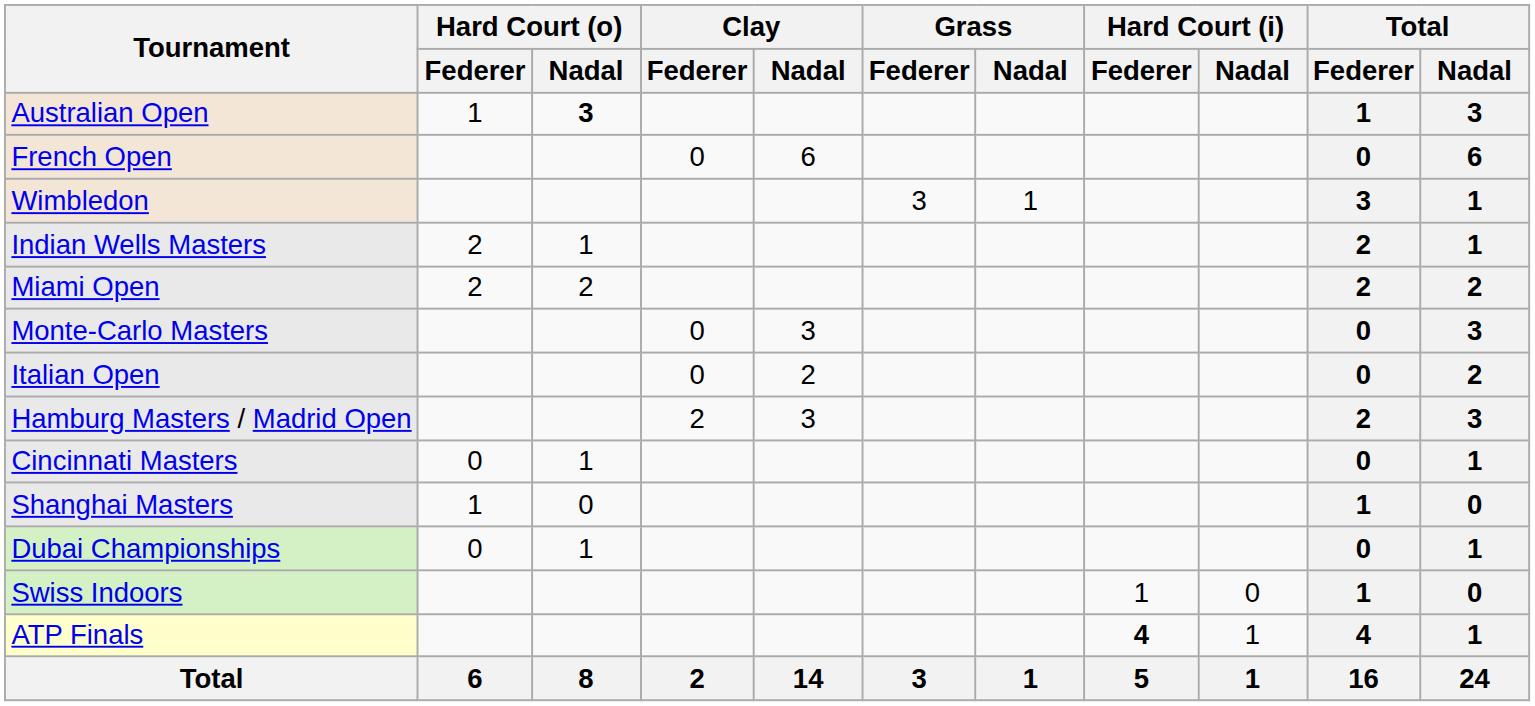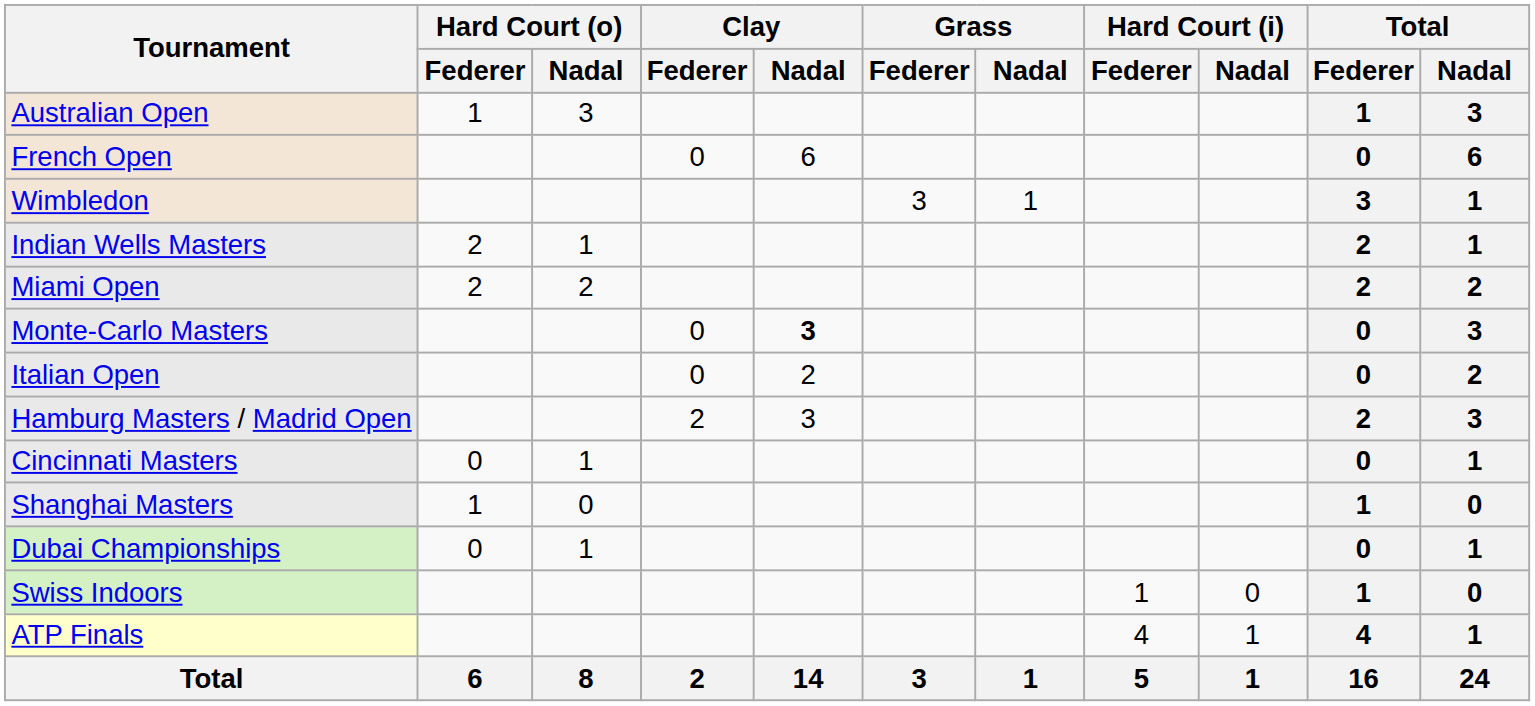(586, 114) bold -> (586, 114) normal
(808, 331) normal -> (808, 331) bold
(1141, 635) bold -> (1141, 635) normal
